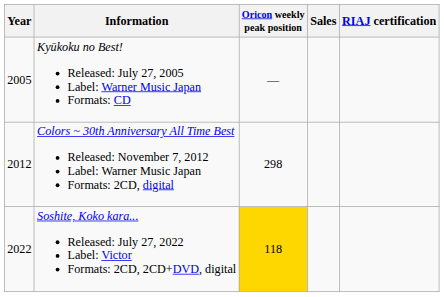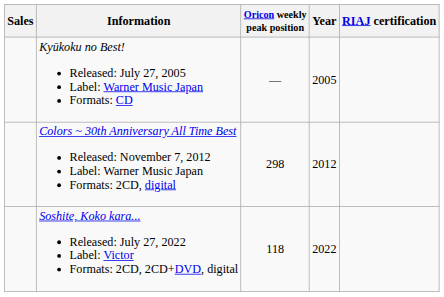columns swapped: (19, 20) <-> (323, 20)
(273, 249) gold background -> (275, 249) no background
